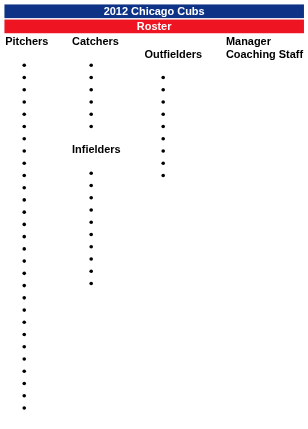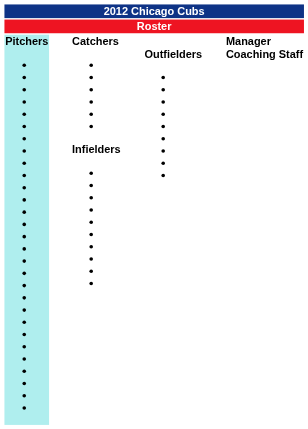(27, 224) no background -> (27, 224) paleturquoise background
